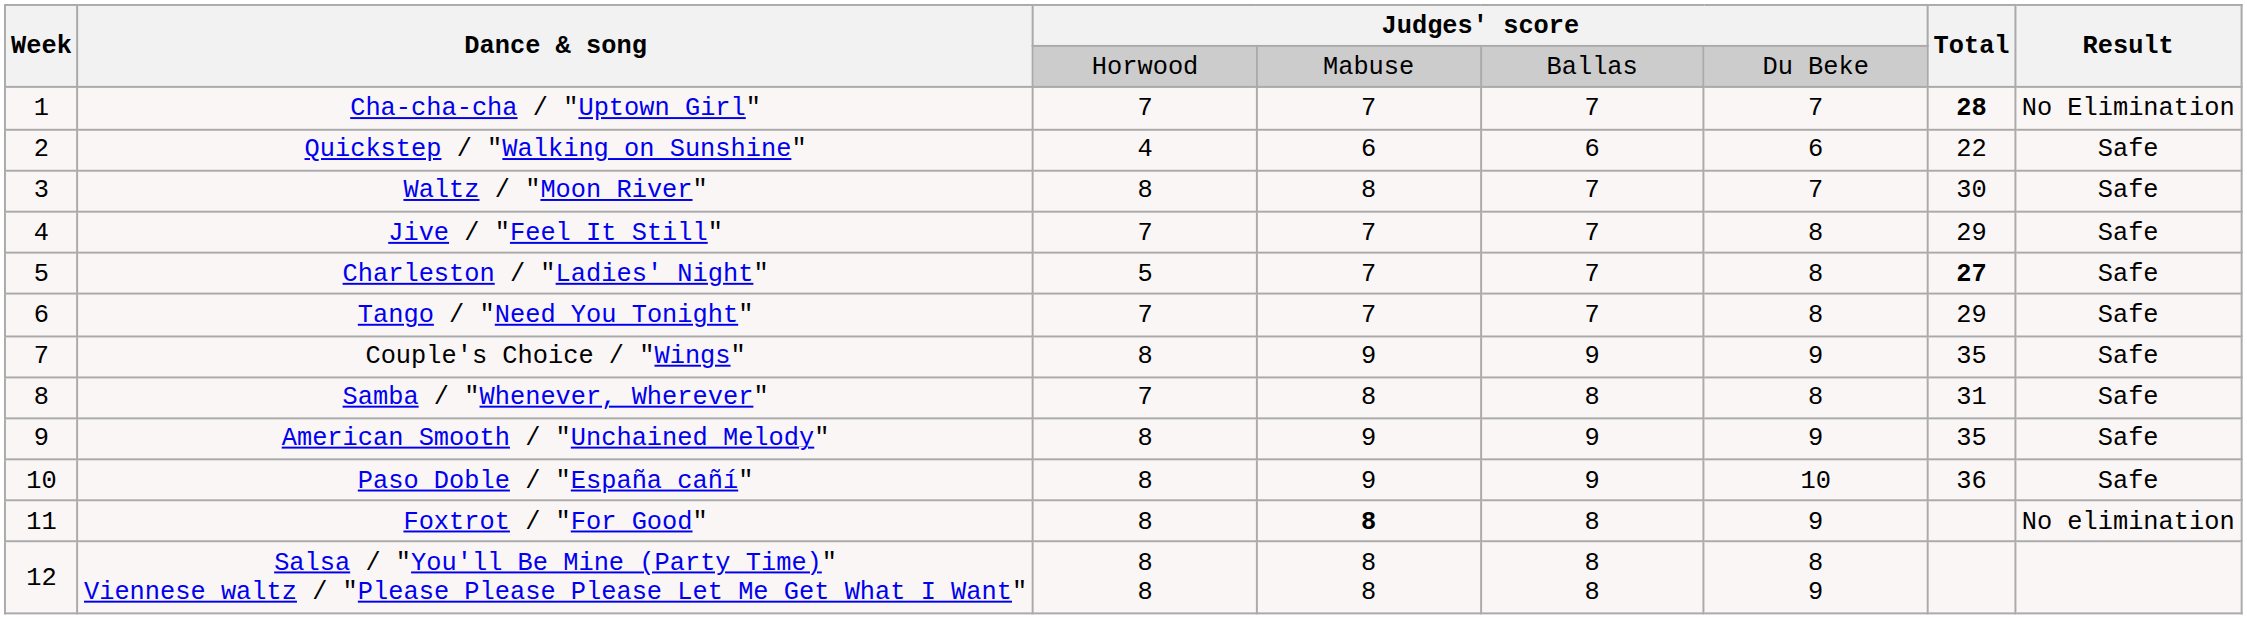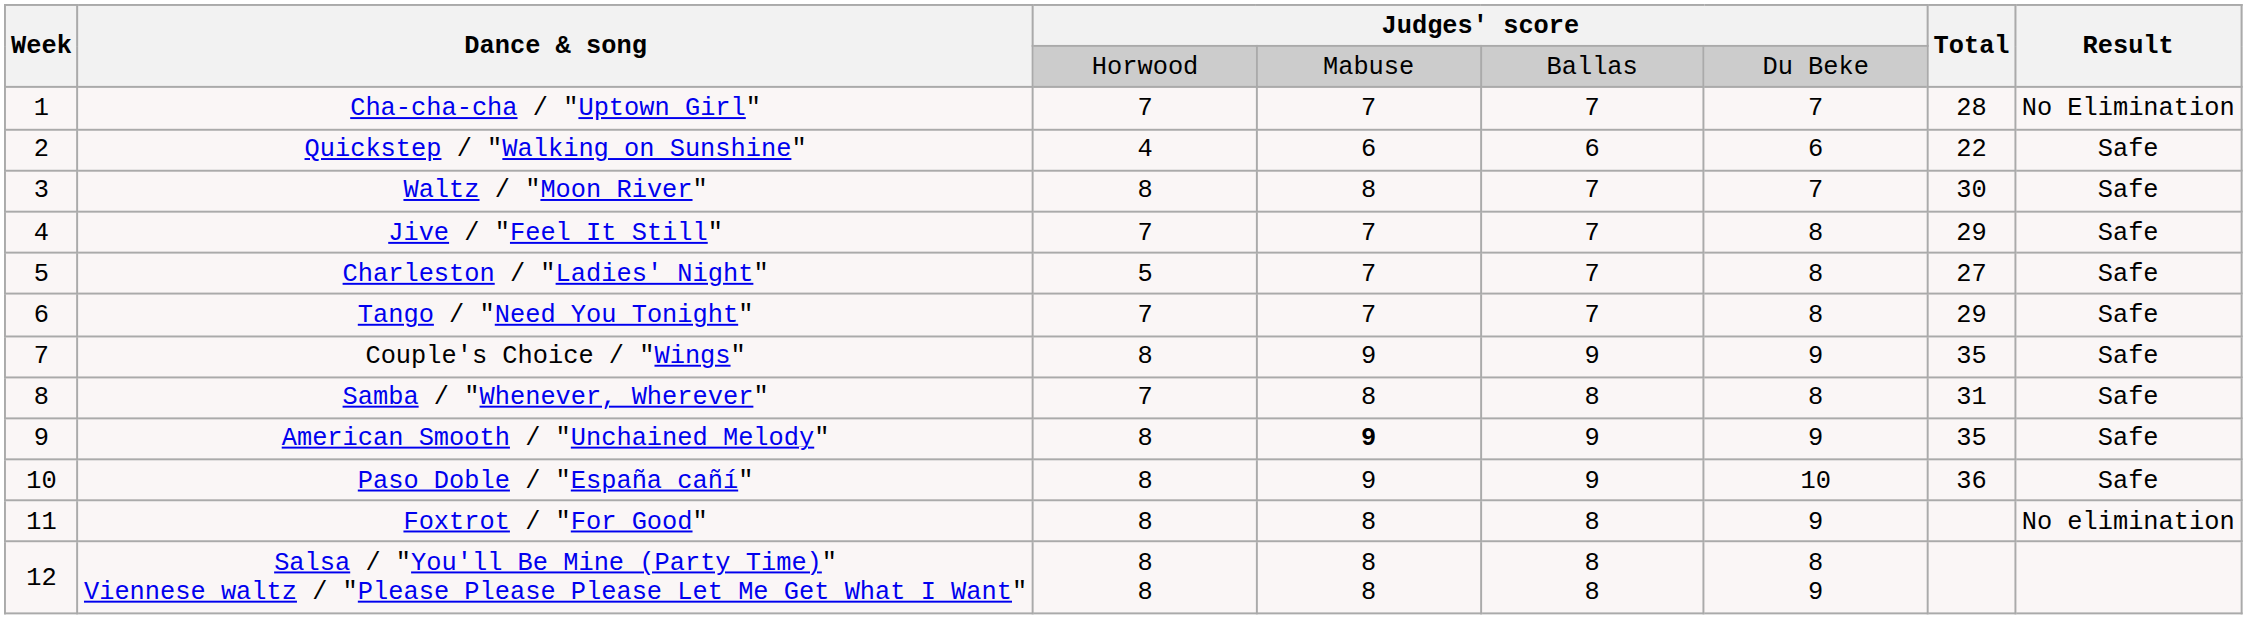(1972, 108) bold -> (1972, 108) normal
(1972, 274) bold -> (1972, 274) normal
(1369, 439) normal -> (1369, 439) bold
(1369, 521) bold -> (1369, 521) normal
